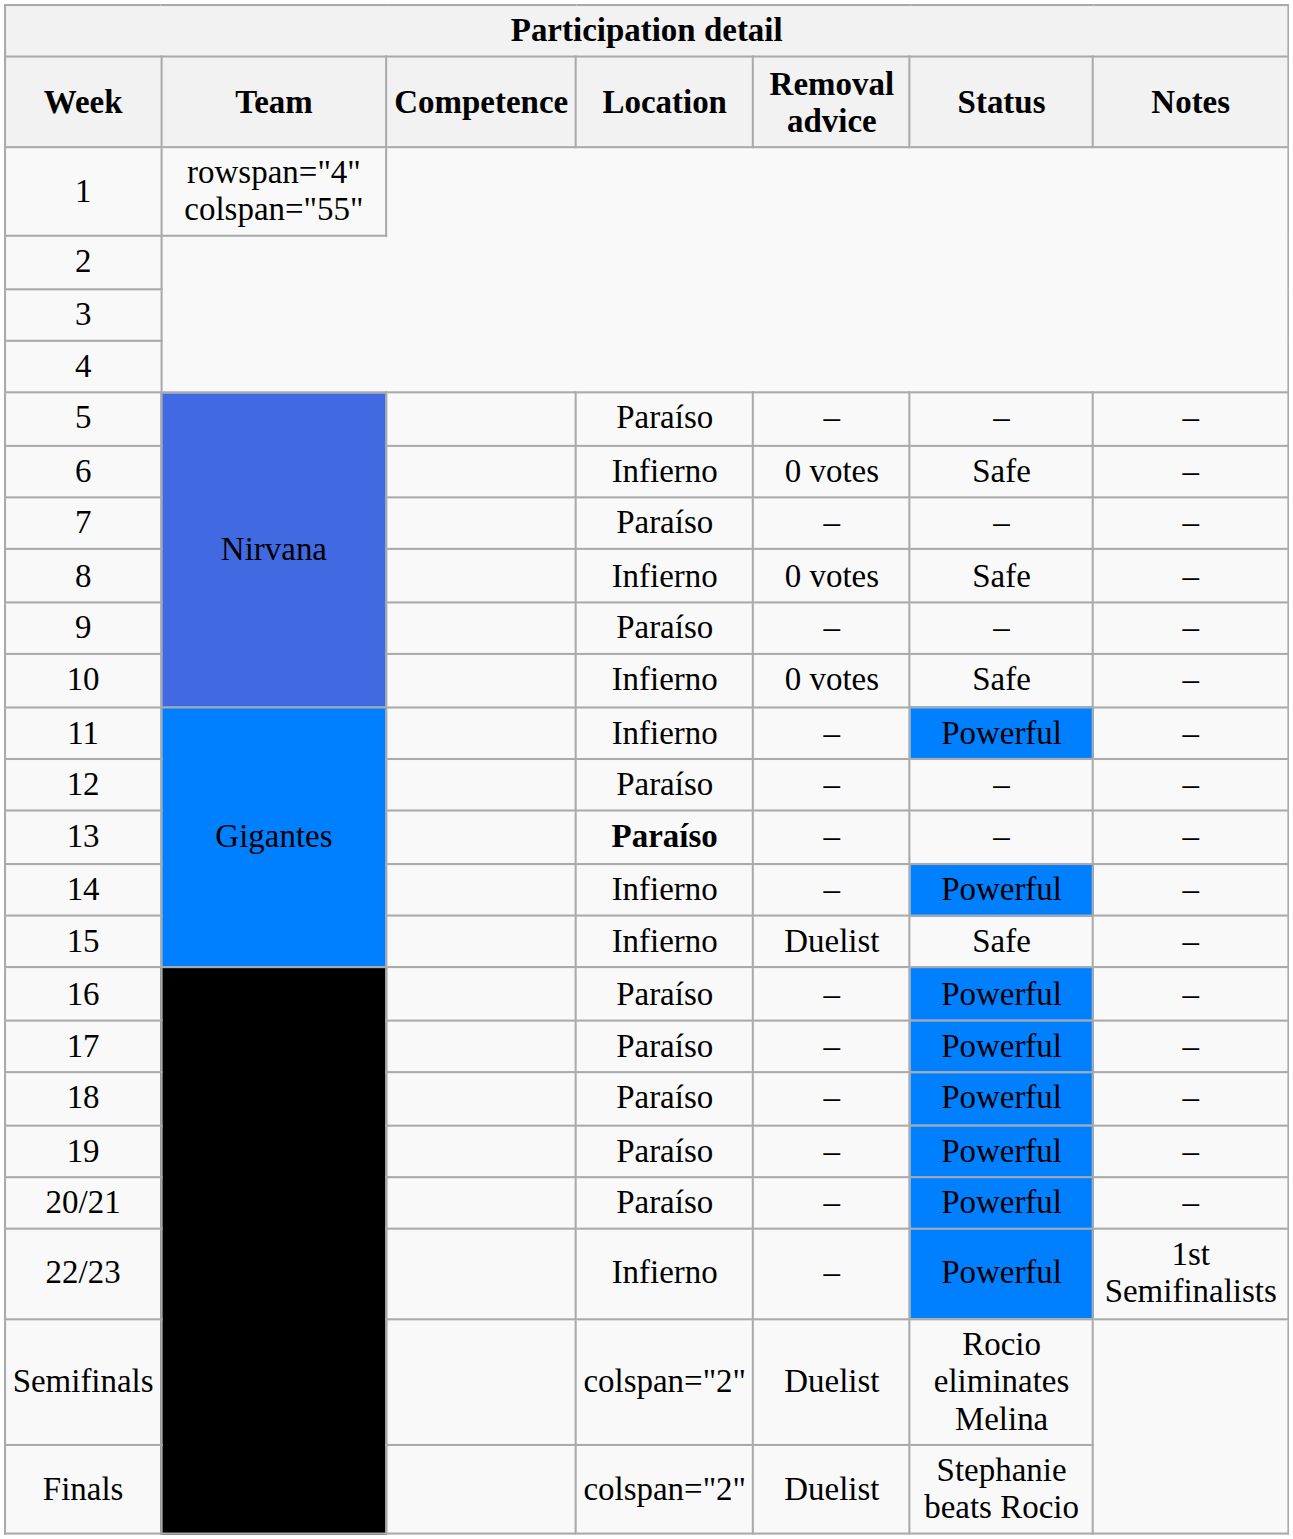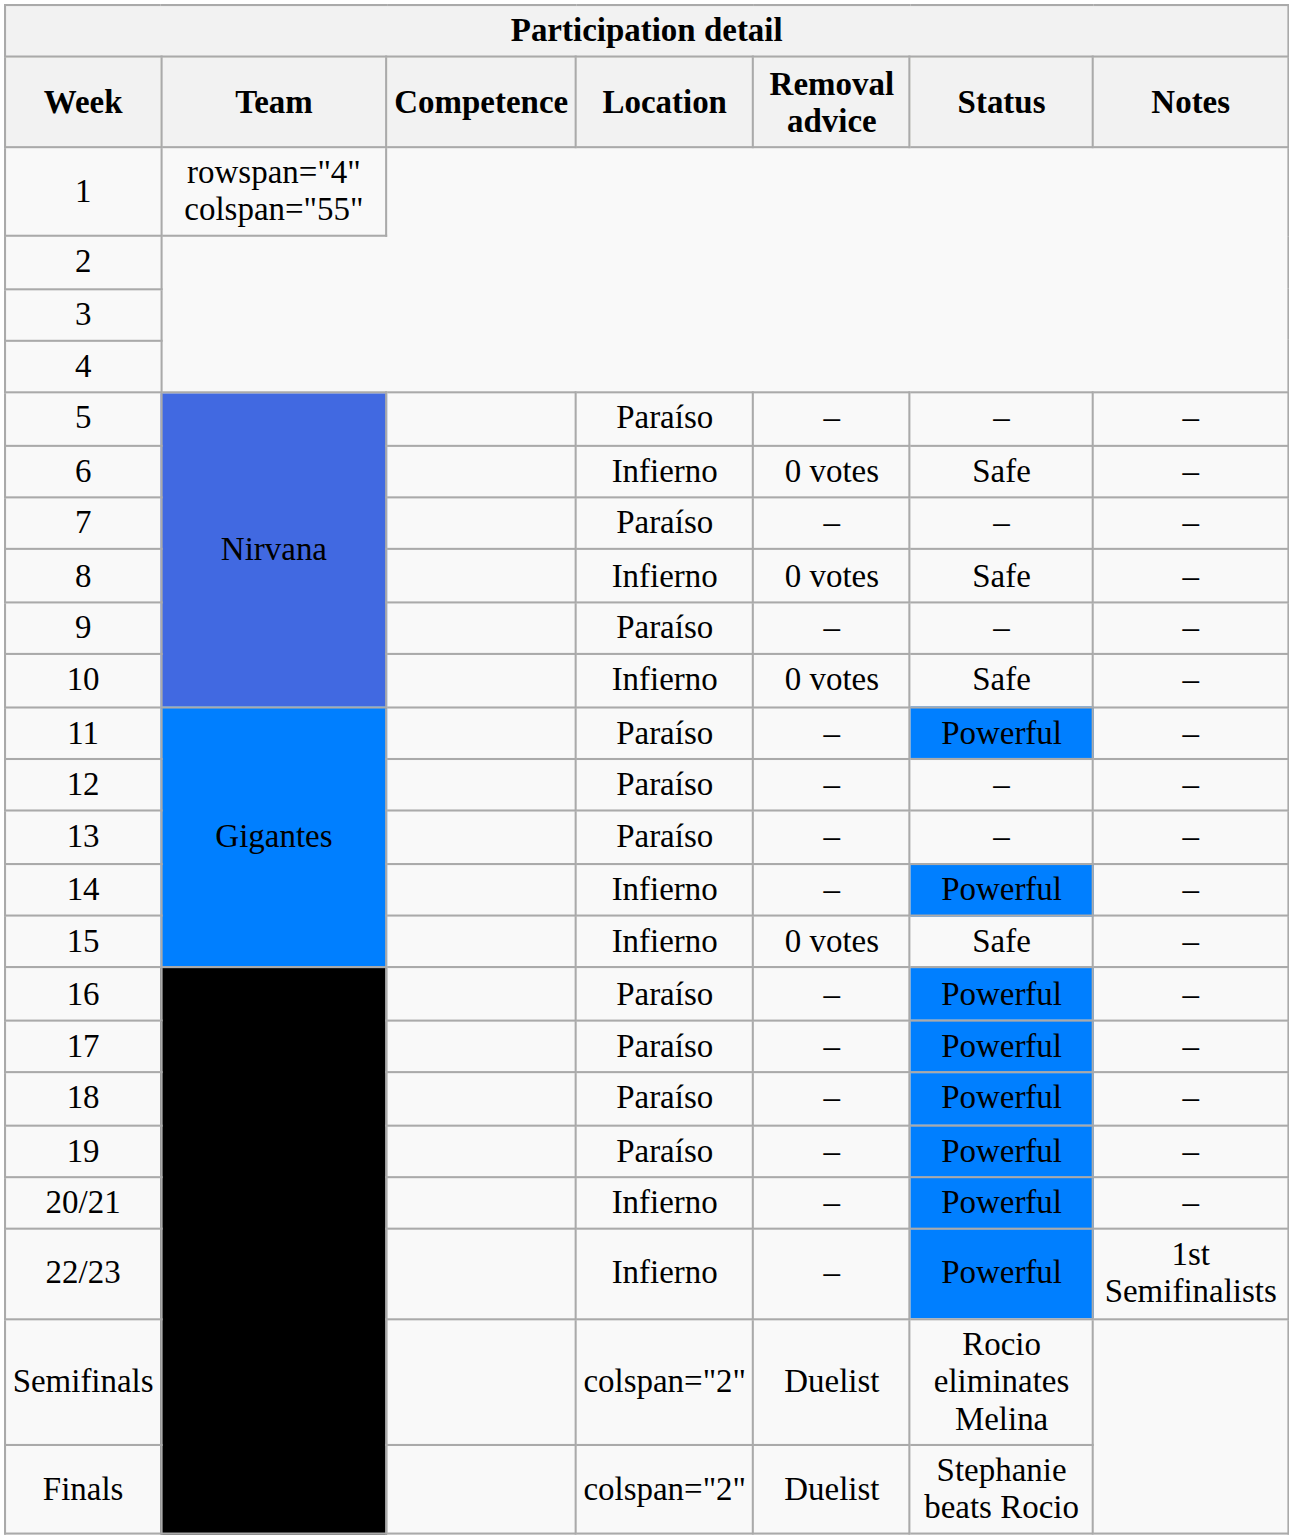(665, 732) Infierno -> (665, 732) Paraíso
(665, 836) bold -> (665, 836) normal
(832, 941) Duelist -> (832, 941) 0 votes
(665, 1202) Paraíso -> (665, 1202) Infierno
